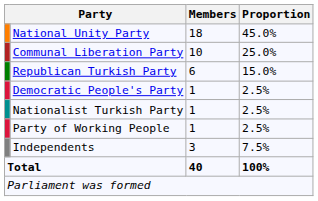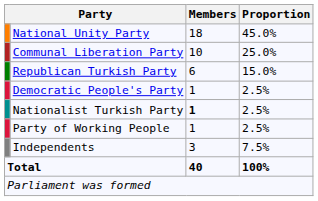(192, 109) normal -> (192, 109) bold
